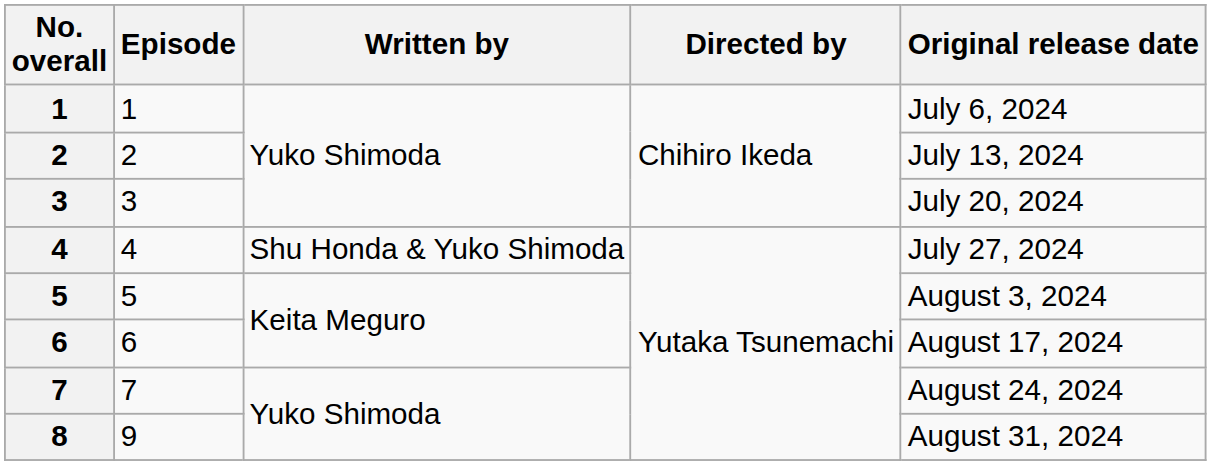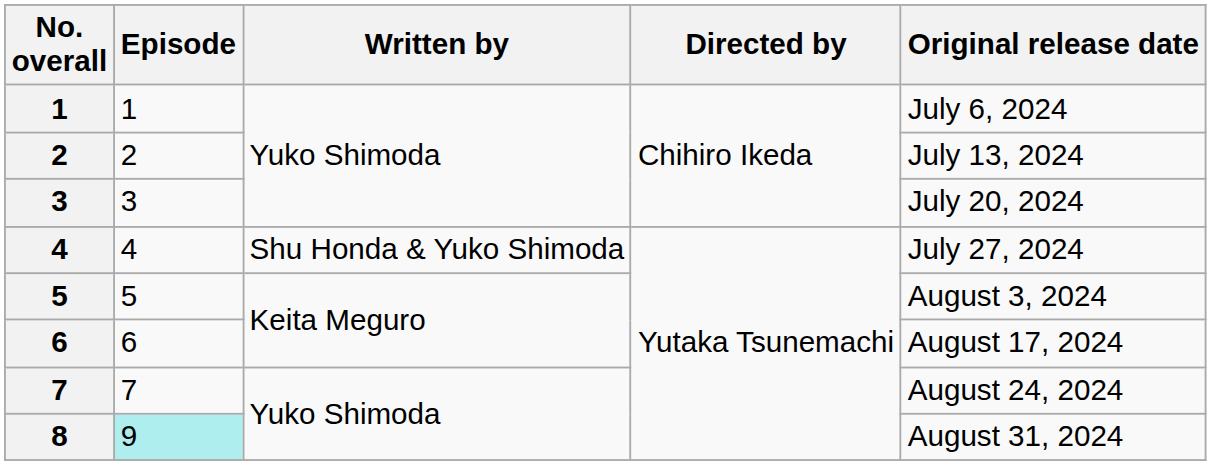(129, 436) no background -> (129, 436) paleturquoise background
